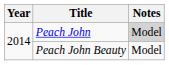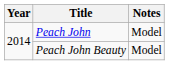(147, 32) lightgrey background -> (147, 32) no background
